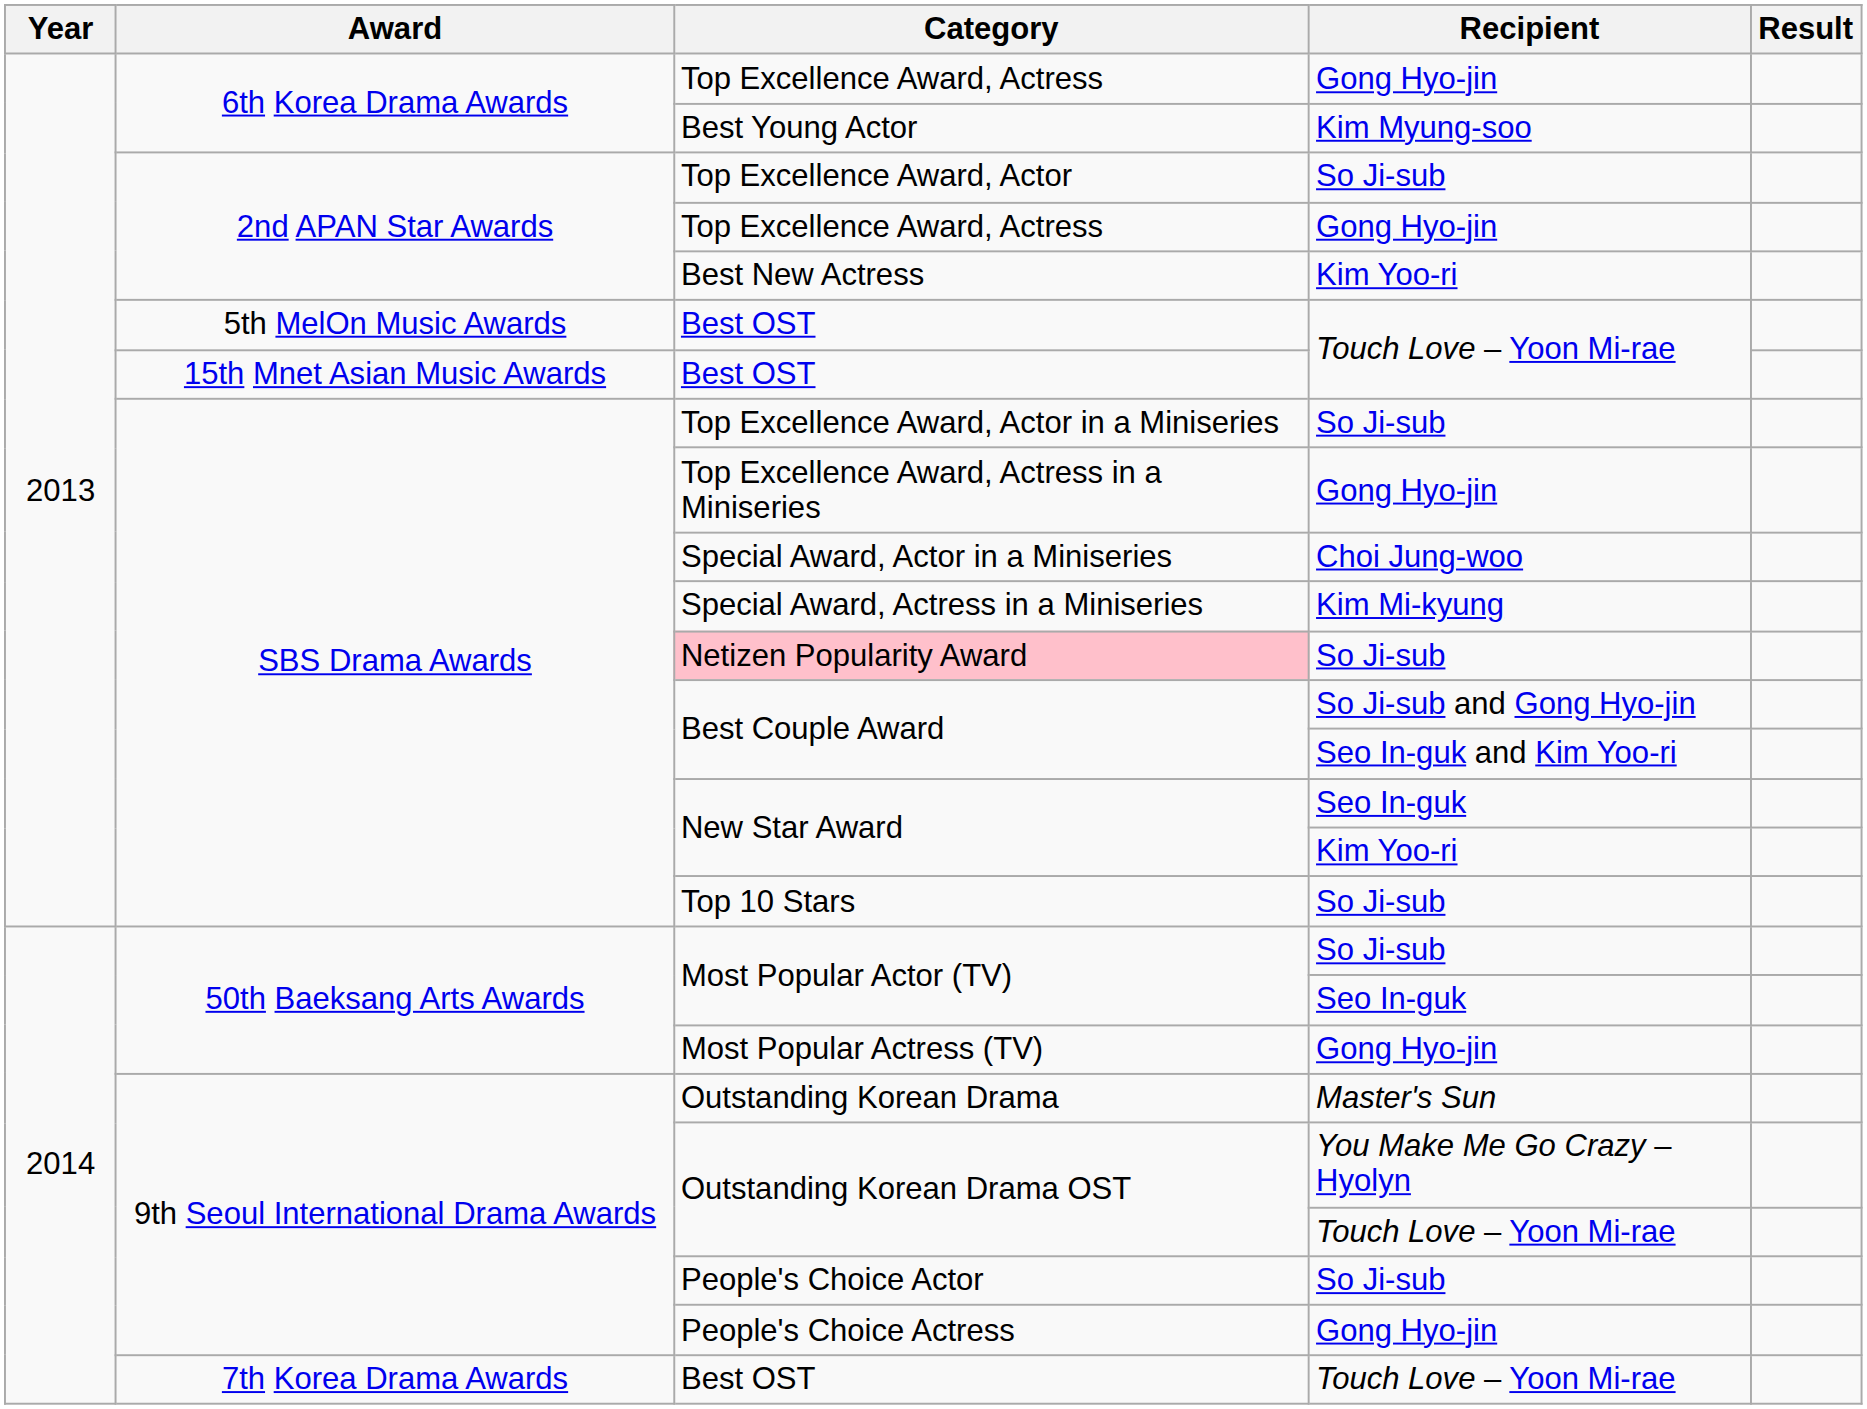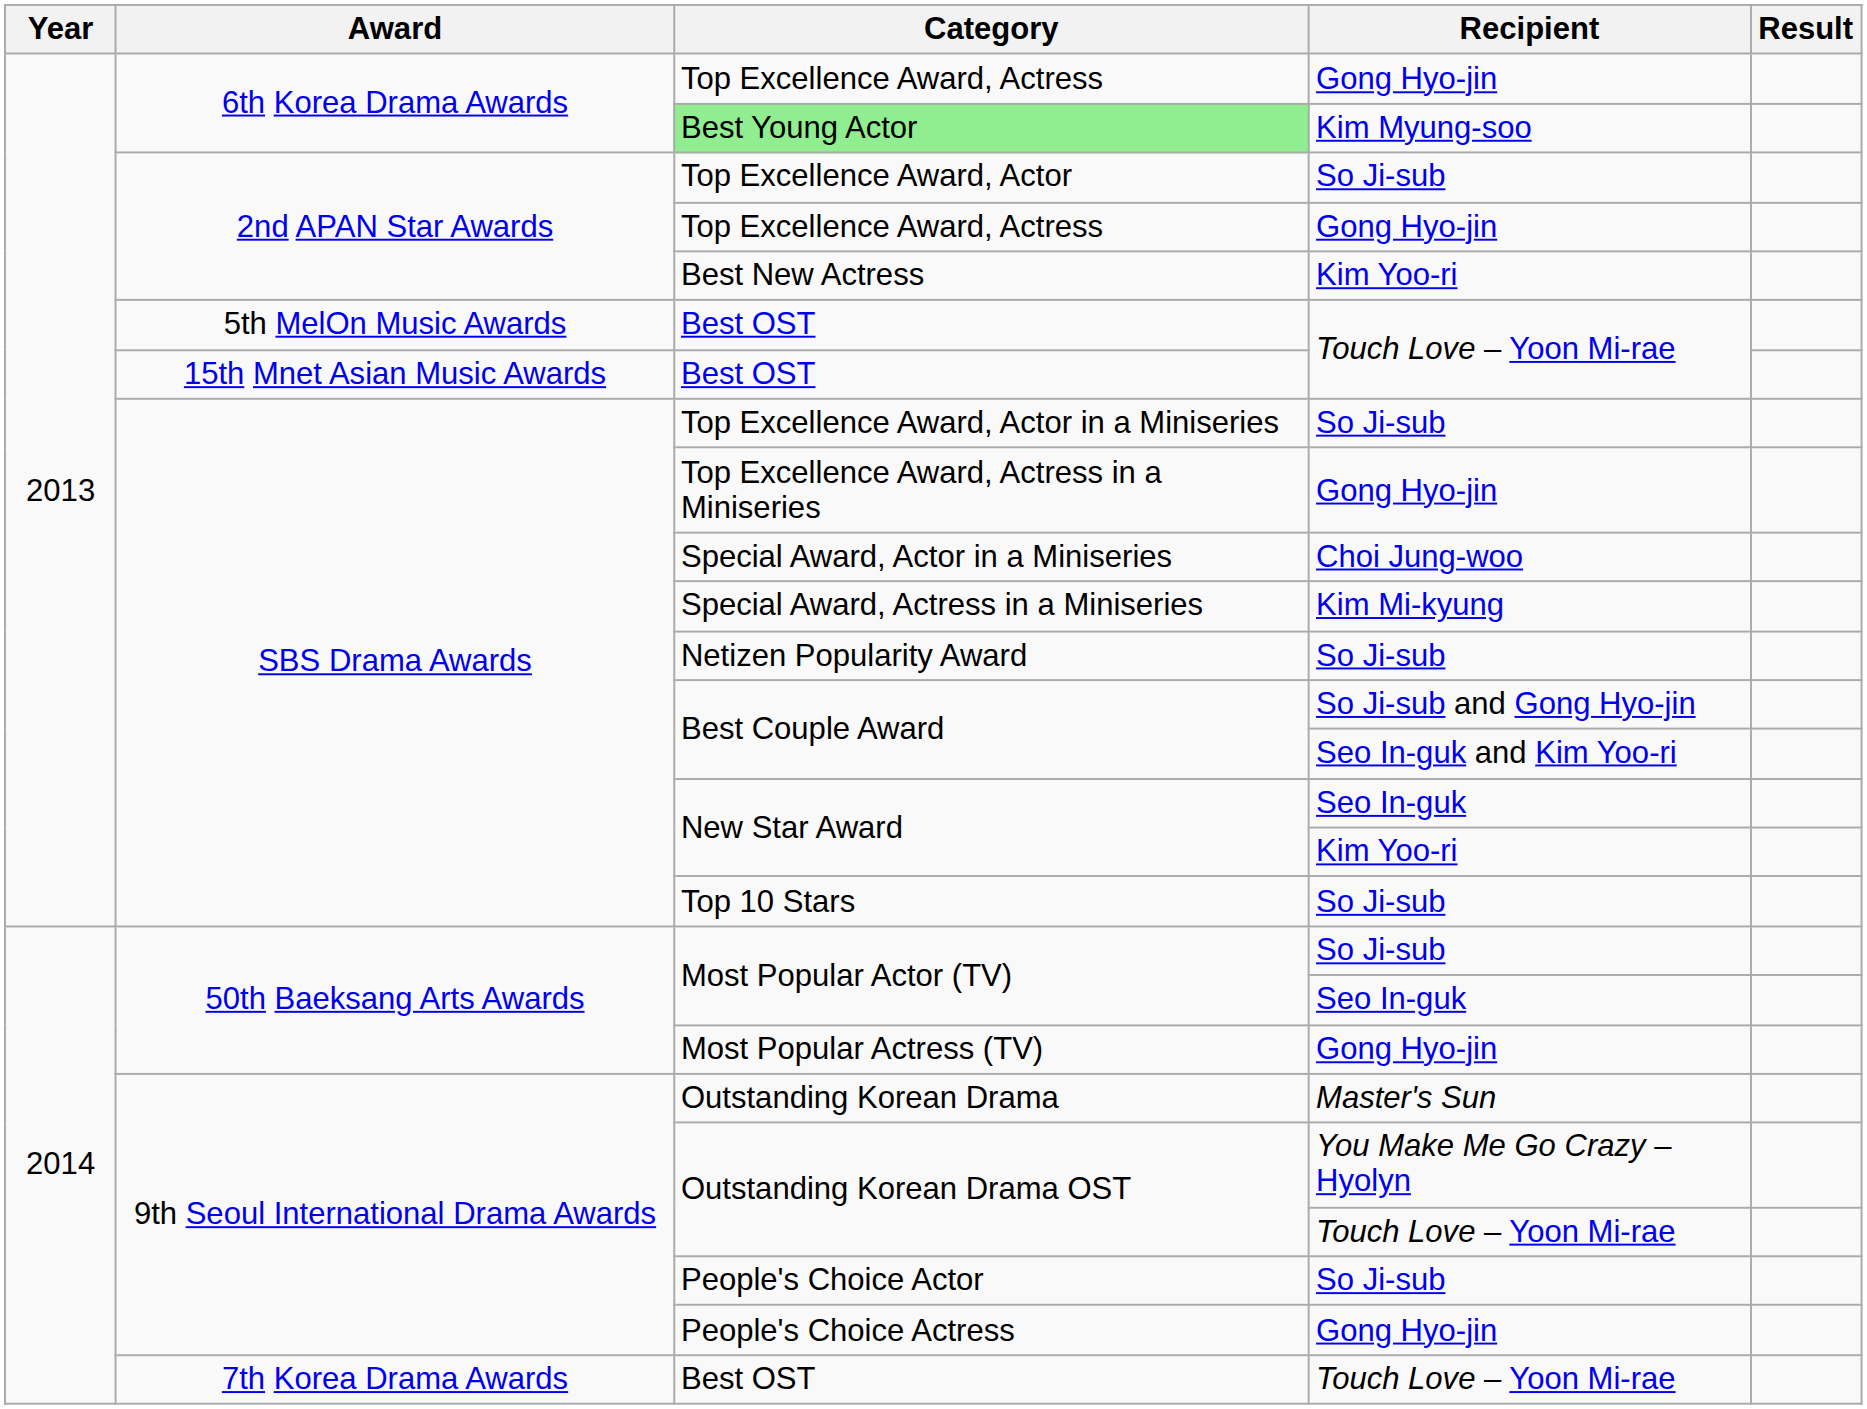(799, 127) no background -> (799, 127) lightgreen background
(854, 654) pink background -> (854, 654) no background
